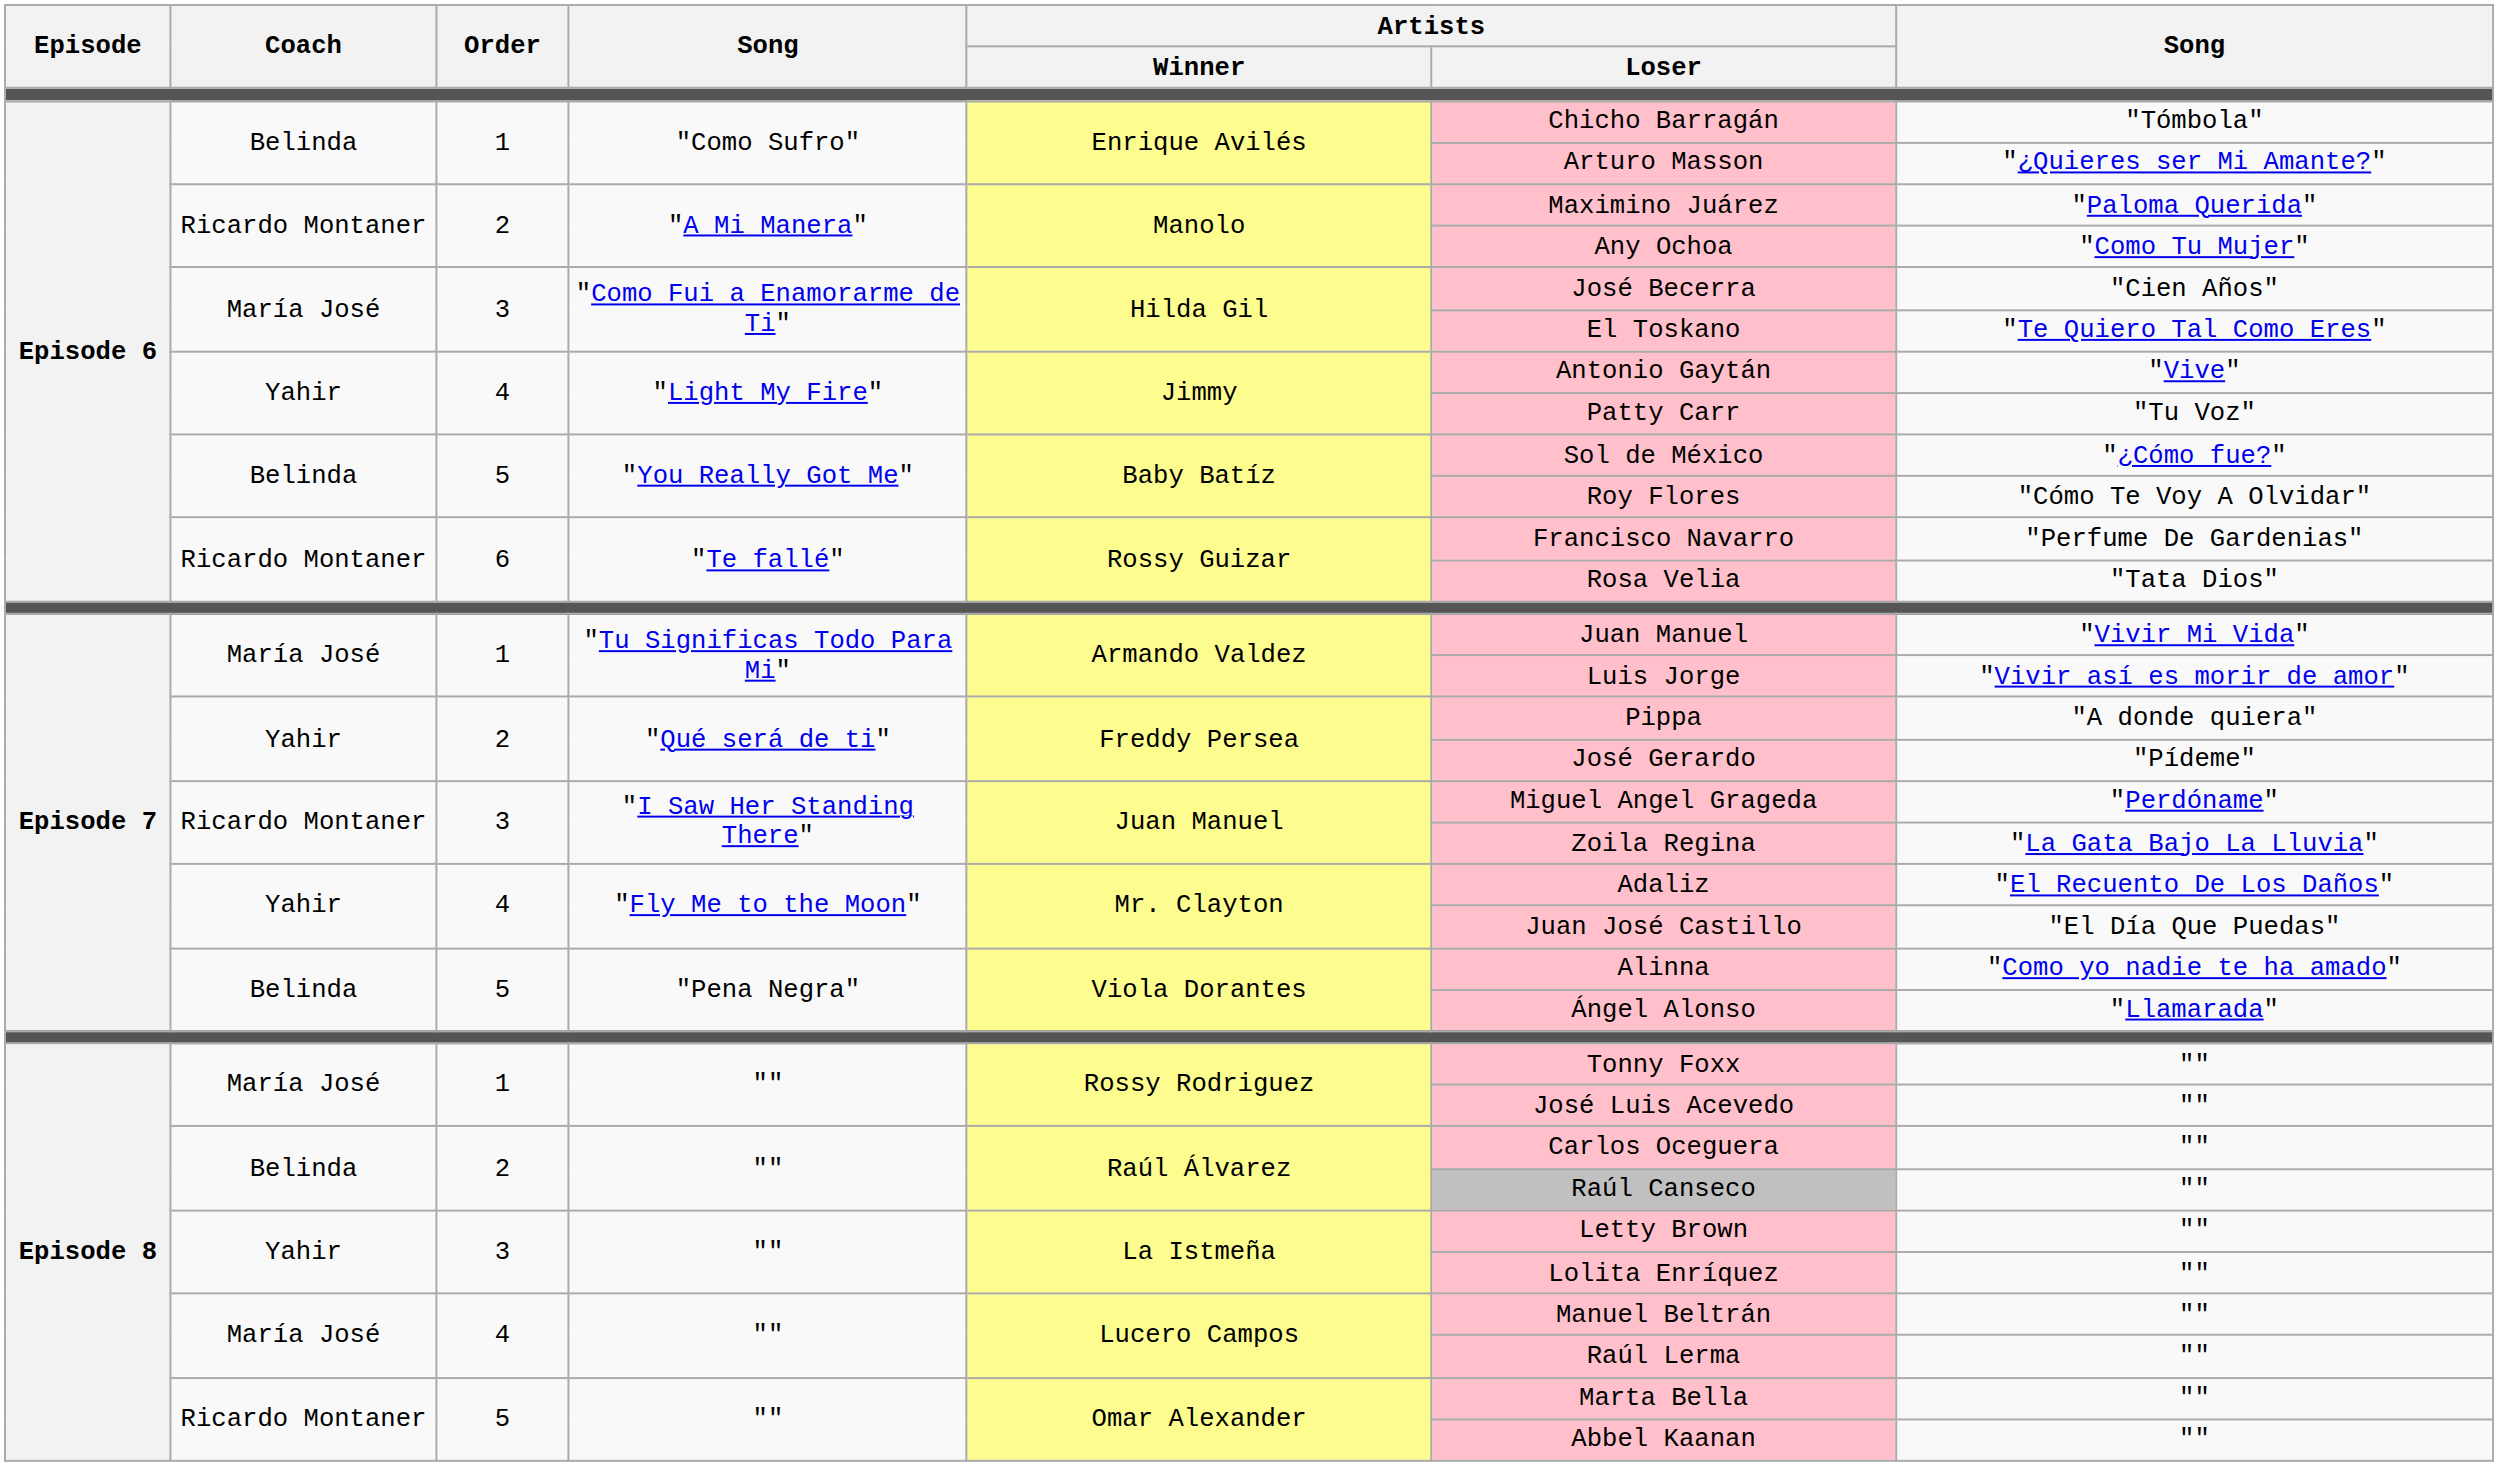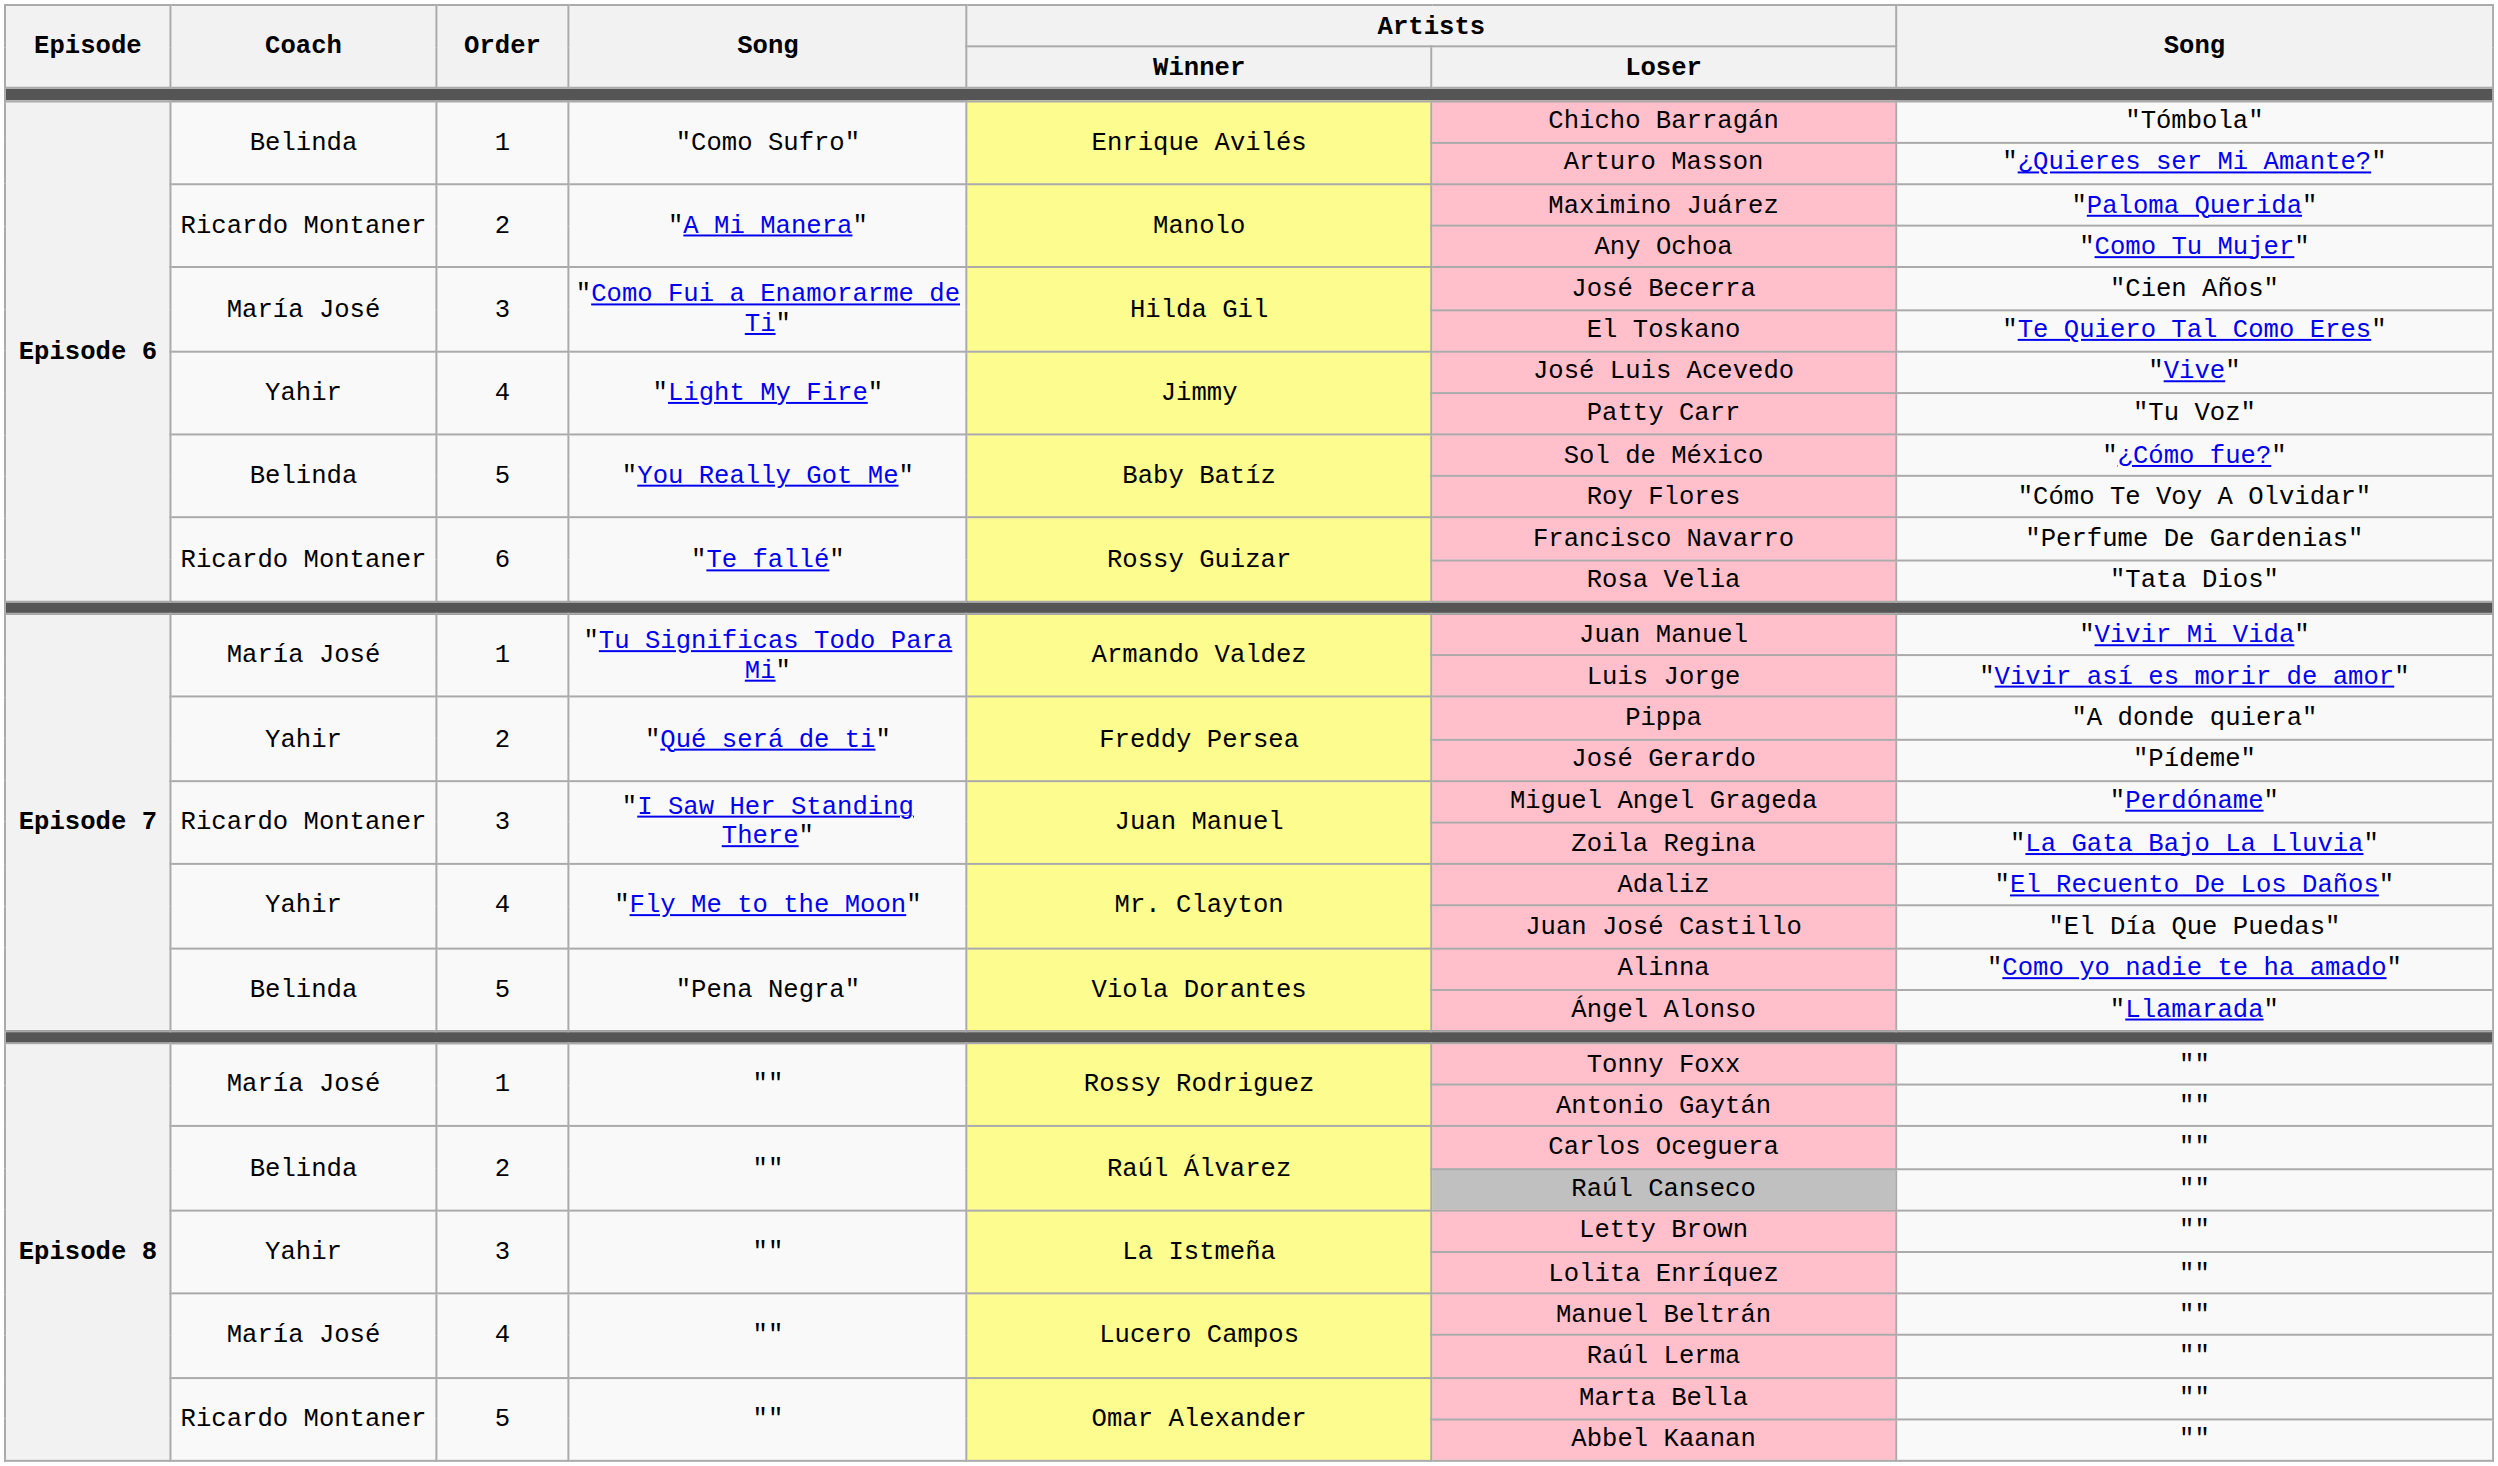(1664, 372) Antonio Gaytán -> (1664, 372) José Luis Acevedo
(1664, 1106) José Luis Acevedo -> (1664, 1106) Antonio Gaytán
